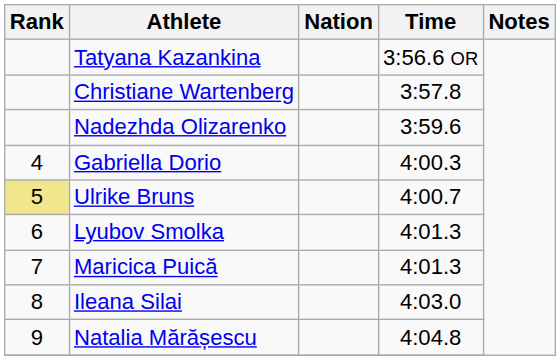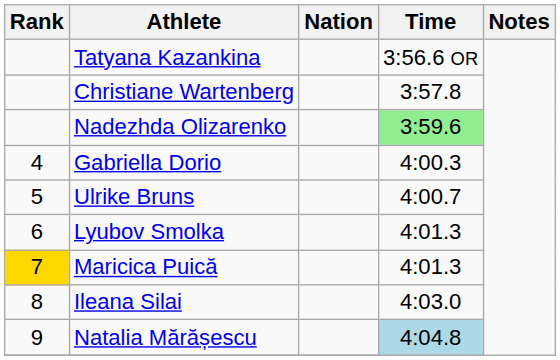(431, 127) no background -> (431, 127) lightgreen background
(37, 197) khaki background -> (37, 197) no background
(37, 267) no background -> (37, 267) gold background
(431, 337) no background -> (431, 337) lightblue background
